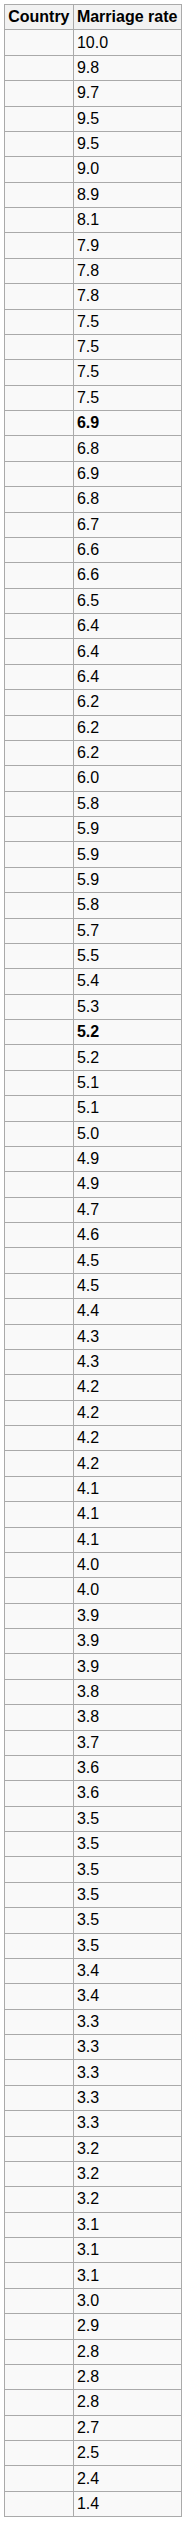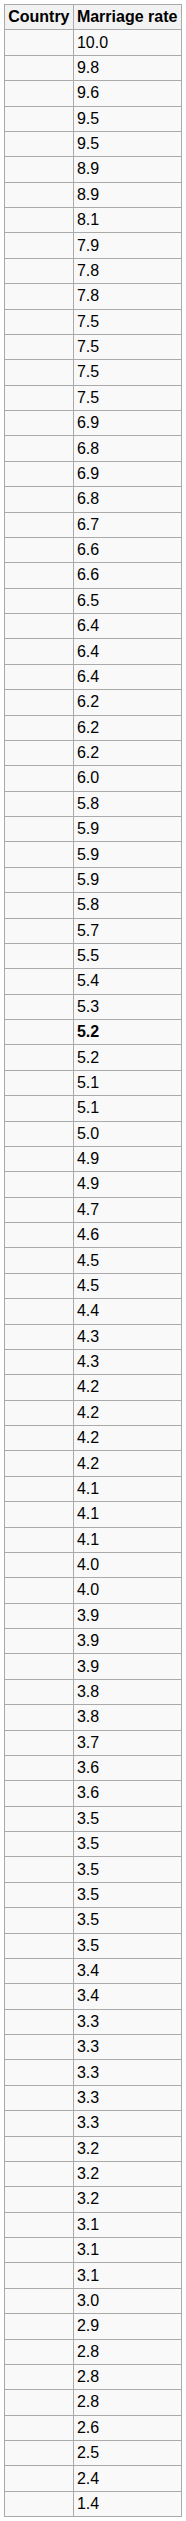(88, 93) 9.7 -> (88, 93) 9.6
(88, 169) 9.0 -> (88, 169) 8.9
(88, 423) bold -> (88, 423) normal
(88, 2427) 2.7 -> (88, 2427) 2.6
